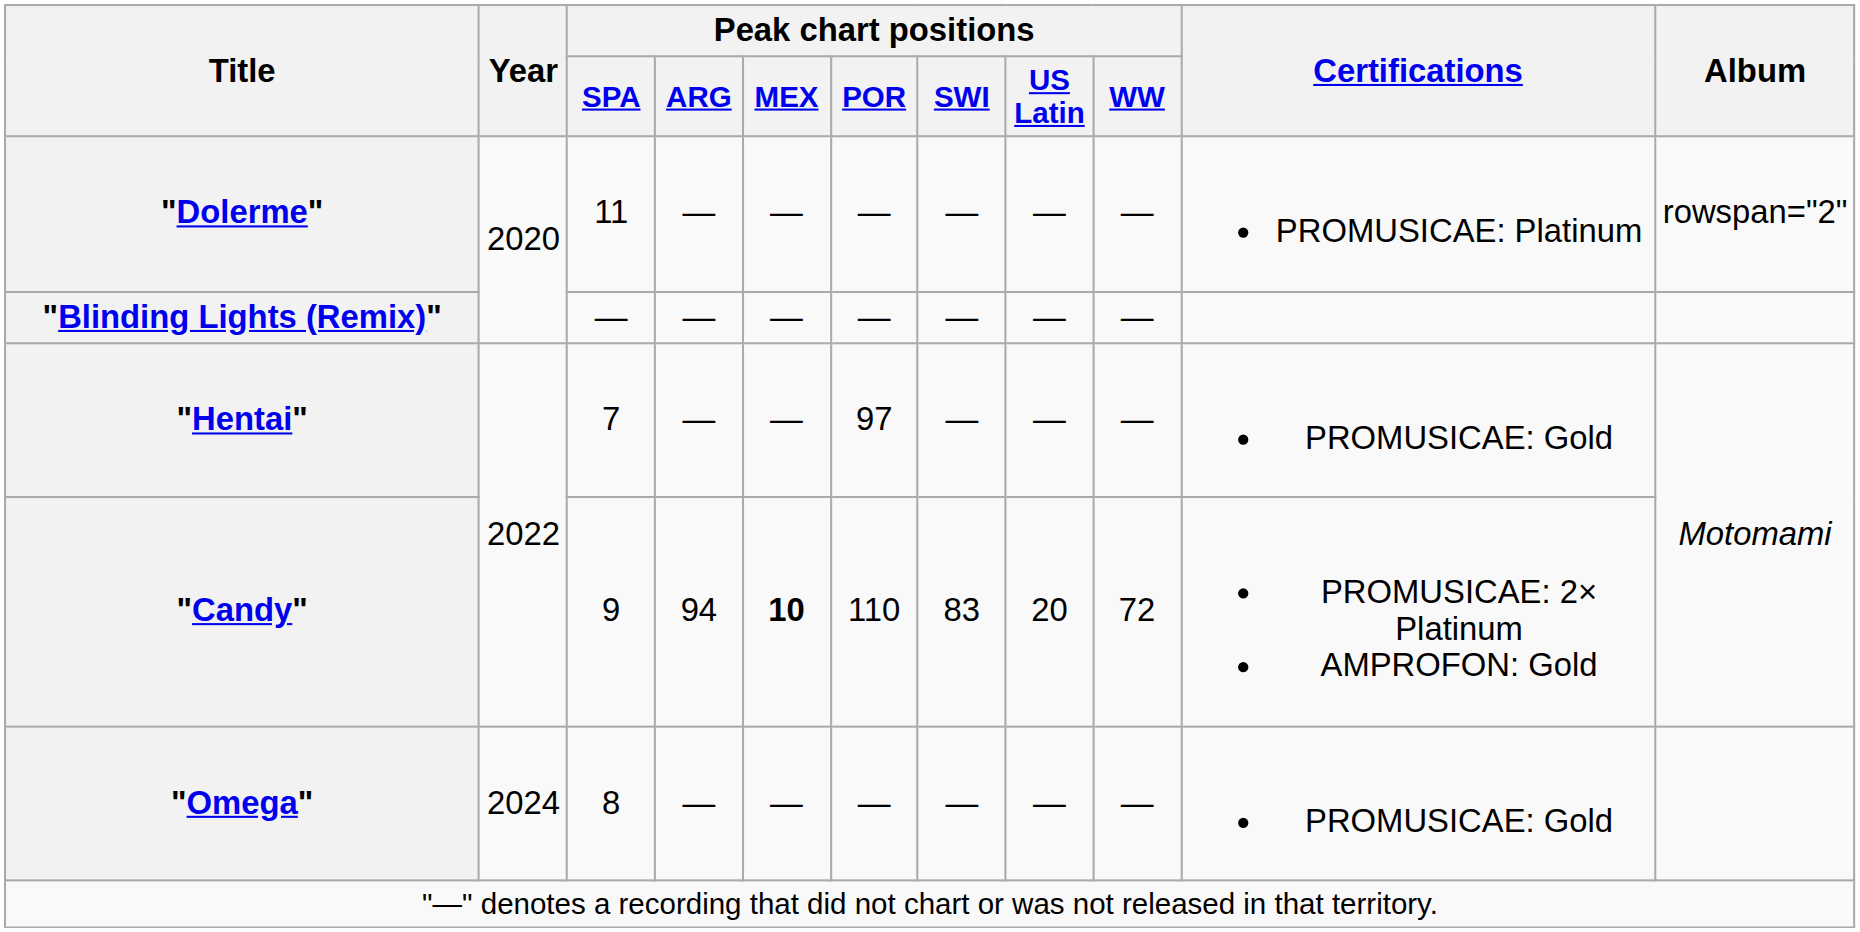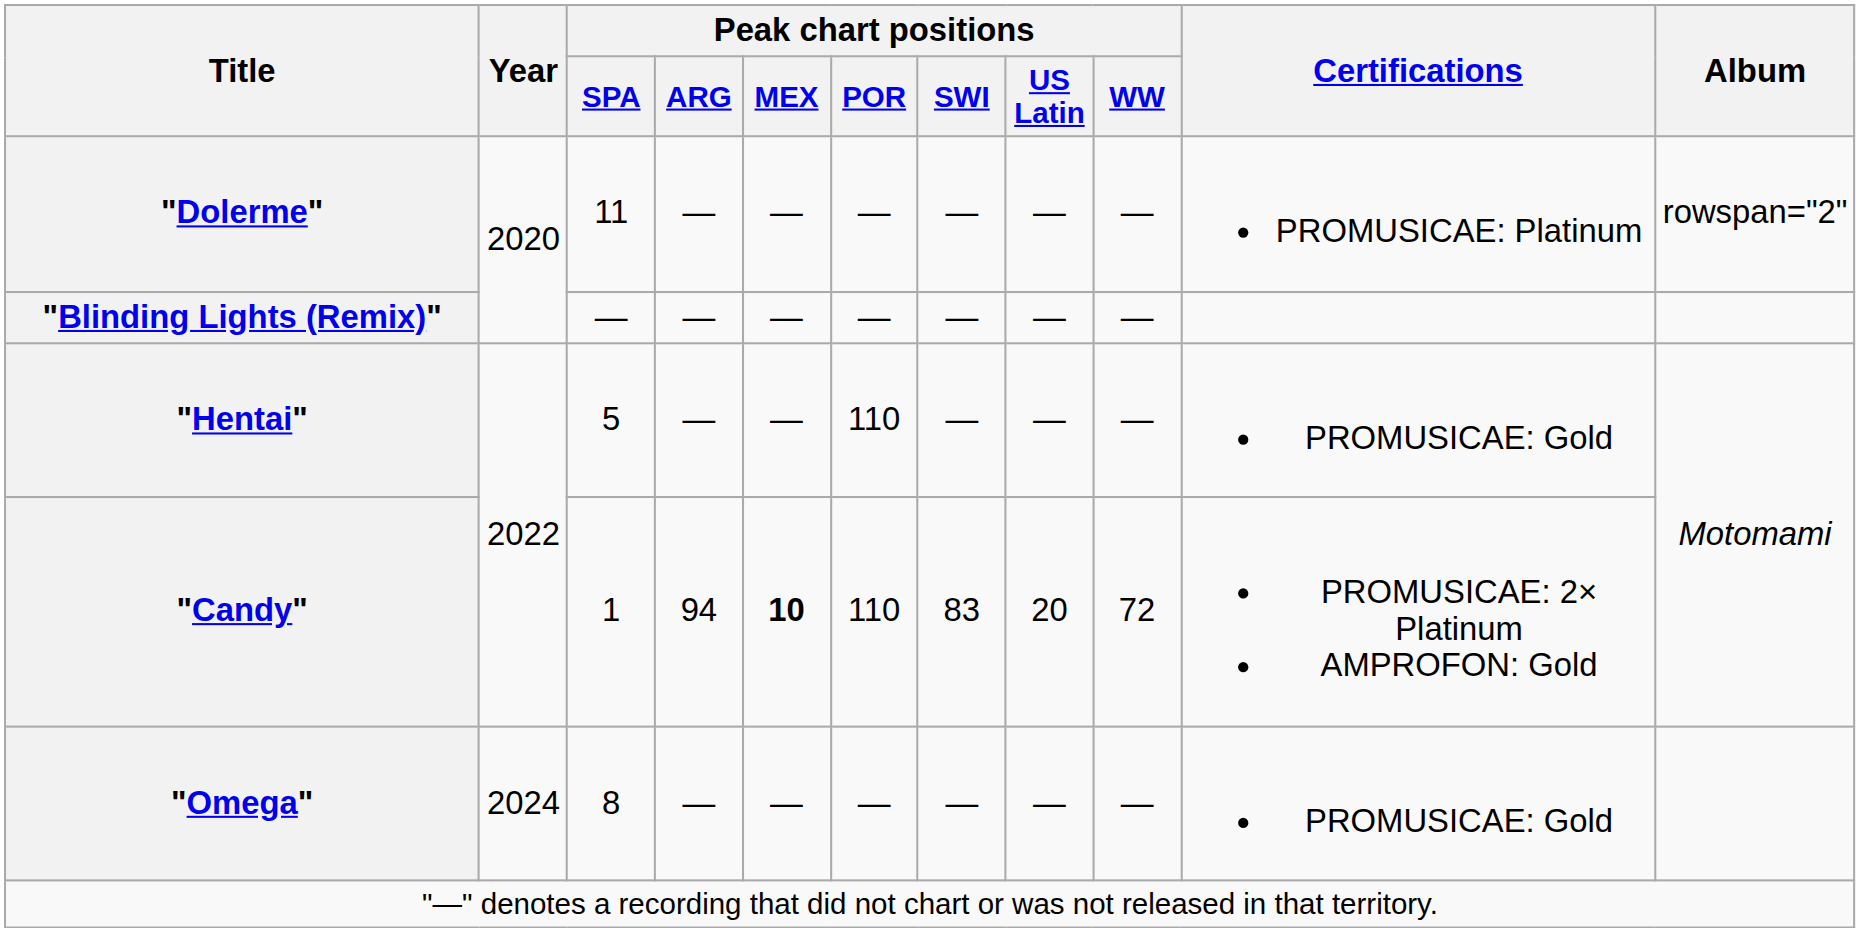(611, 419) 7 -> (611, 419) 5
(874, 419) 97 -> (874, 419) 110
(611, 611) 9 -> (611, 611) 1
